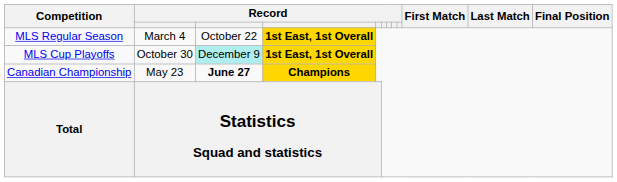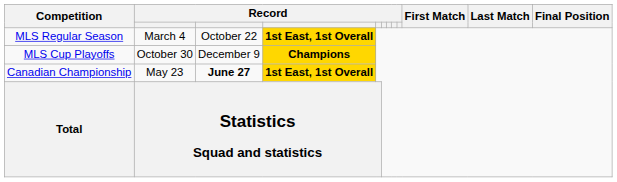(229, 54) paleturquoise background -> (229, 54) no background
(319, 54) 1st East, 1st Overall -> (319, 54) Champions
(319, 72) Champions -> (319, 72) 1st East, 1st Overall
